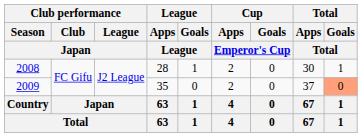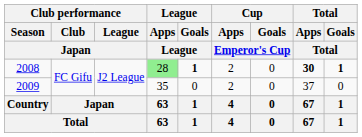(162, 68) no background -> (162, 68) lightgreen background
(195, 68) normal -> (195, 68) bold
(308, 68) normal -> (308, 68) bold
(341, 68) normal -> (341, 68) bold
(341, 86) lightsalmon background -> (341, 86) no background
